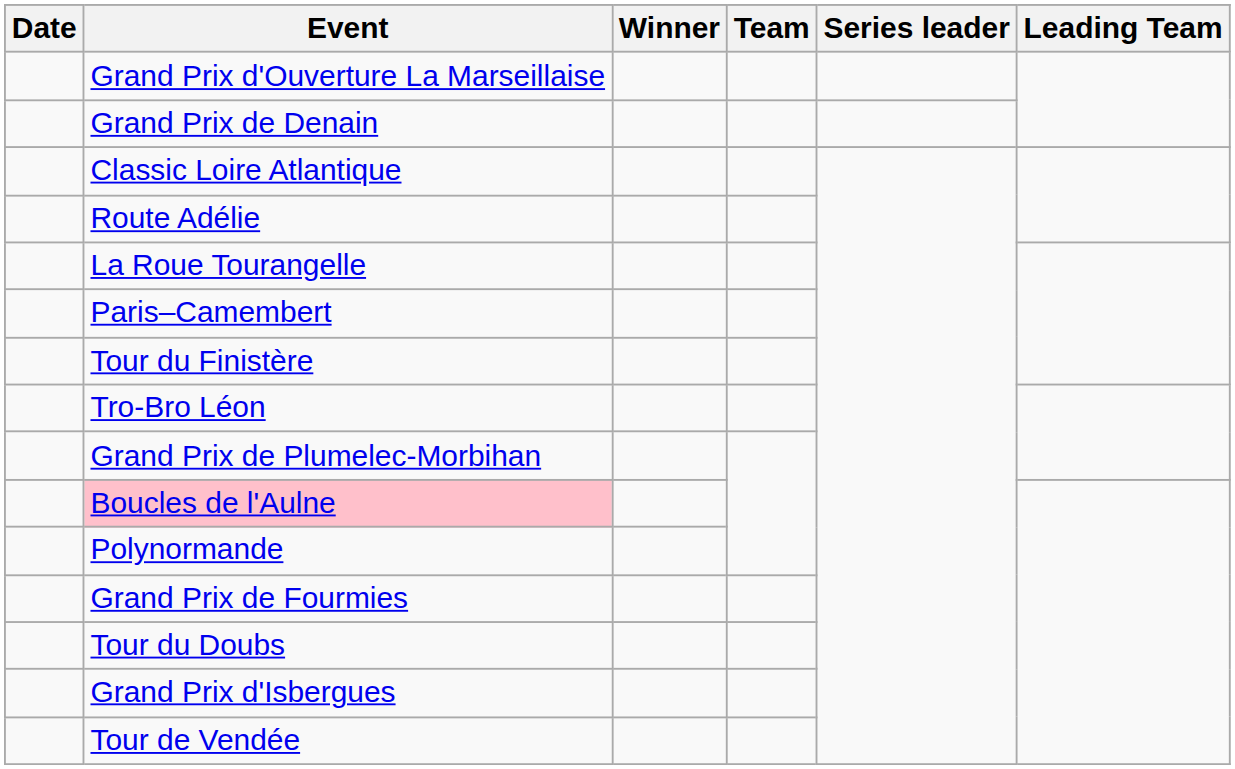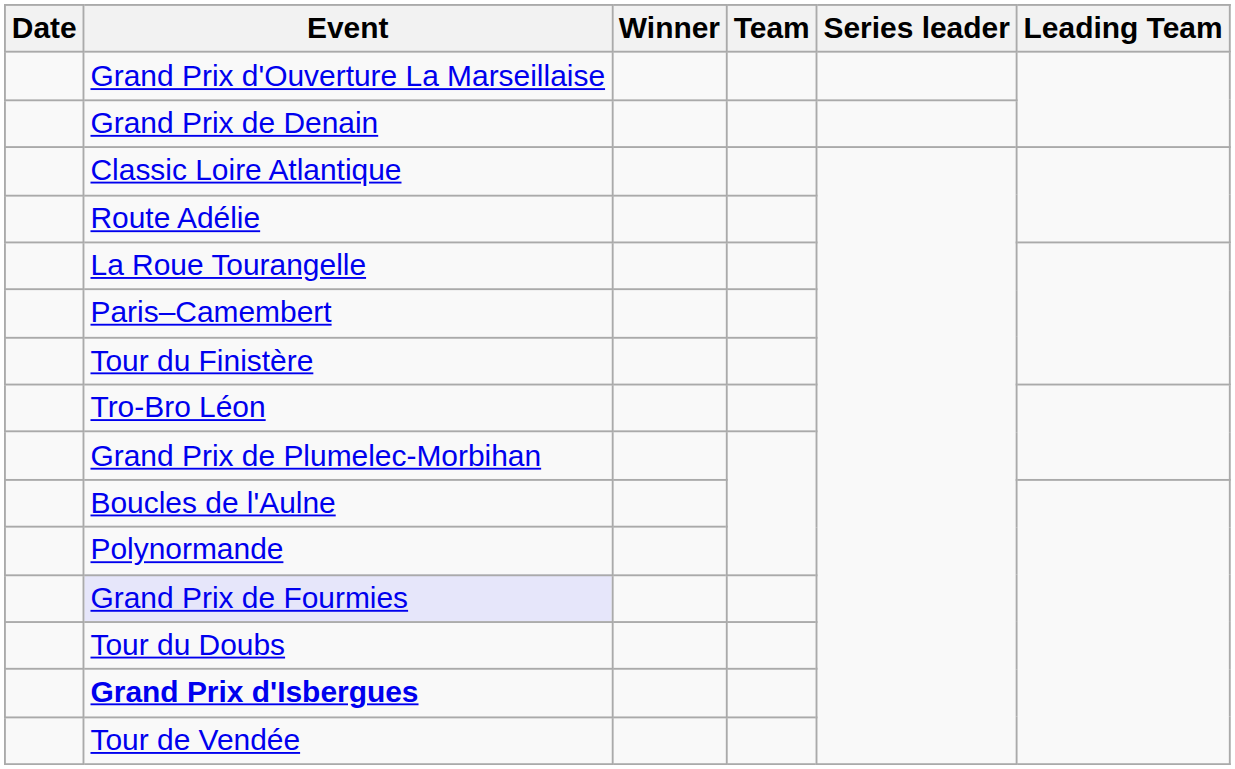(213, 502) pink background -> (213, 502) no background
(249, 597) no background -> (249, 597) lavender background
(243, 692) normal -> (255, 692) bold
